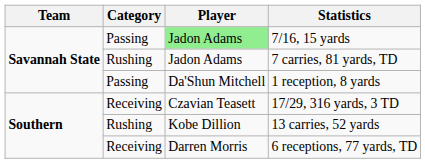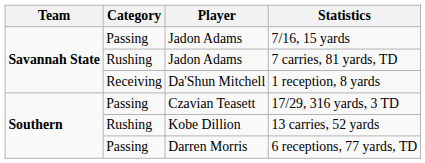(205, 37) lightgreen background -> (205, 37) no background
(127, 81) Passing -> (134, 81) Receiving
(134, 103) Receiving -> (127, 103) Passing
(134, 147) Receiving -> (127, 147) Passing
